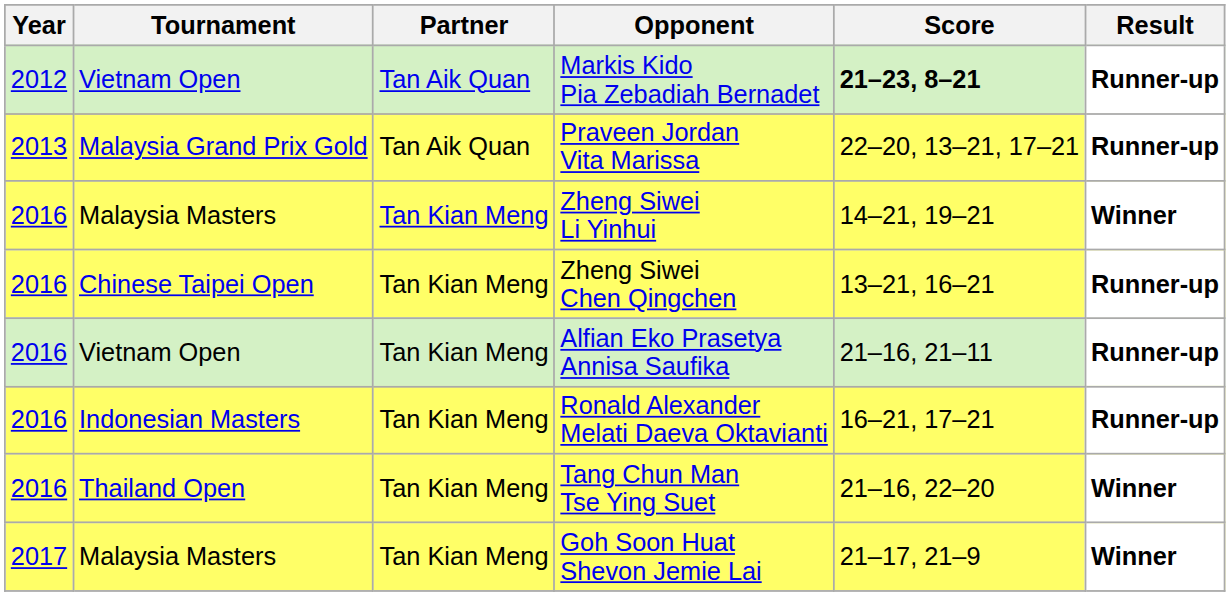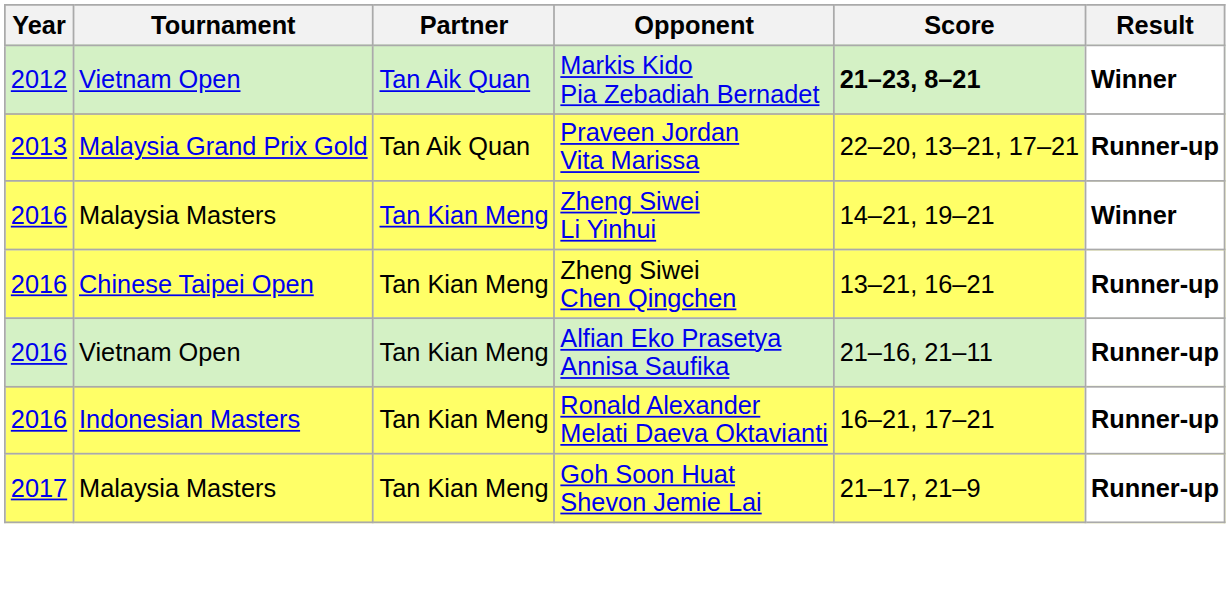(1155, 79) Runner-up -> (1134, 79) Winner
- row: (650, 489)
(1134, 557) Winner -> (1155, 489) Runner-up
